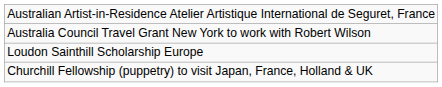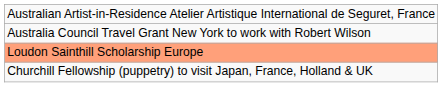(105, 52) no background -> (105, 52) lightsalmon background
